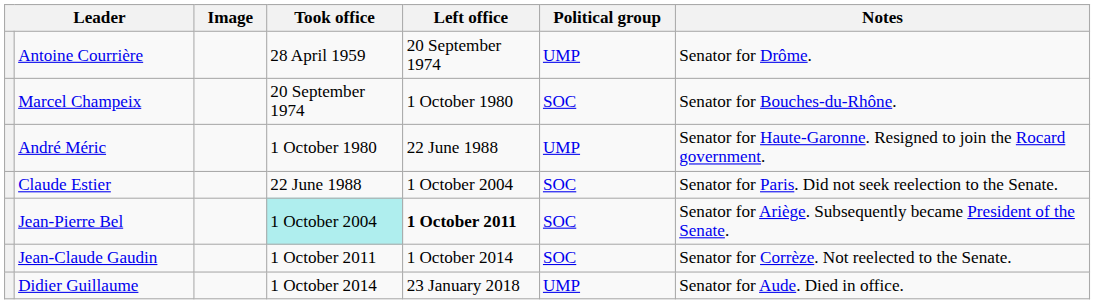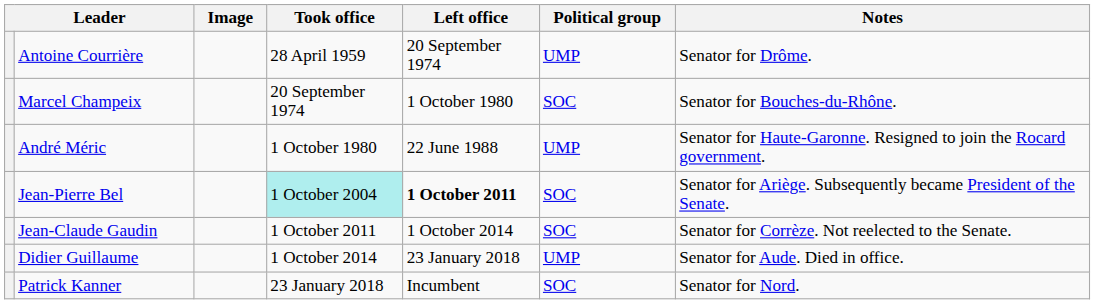- row: (64, 184)
+ row: (70, 285)
